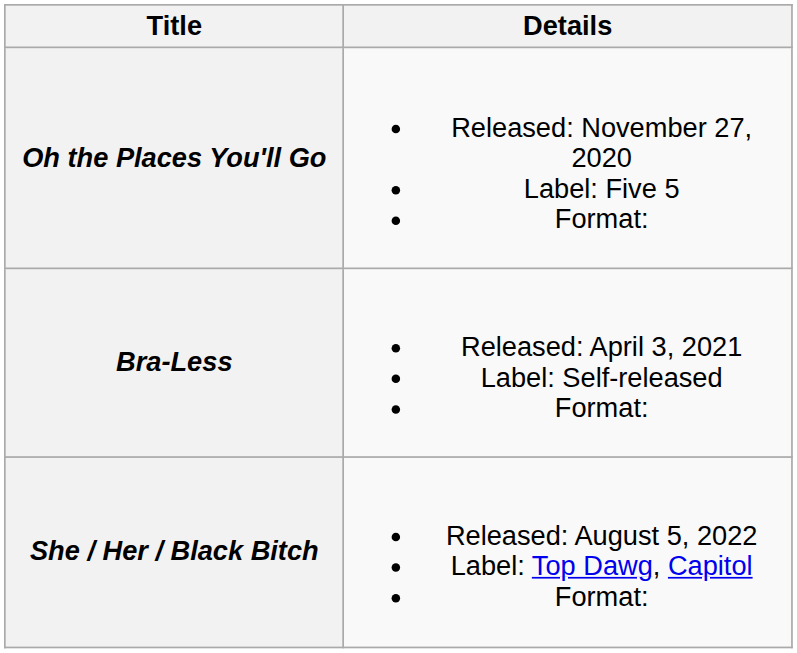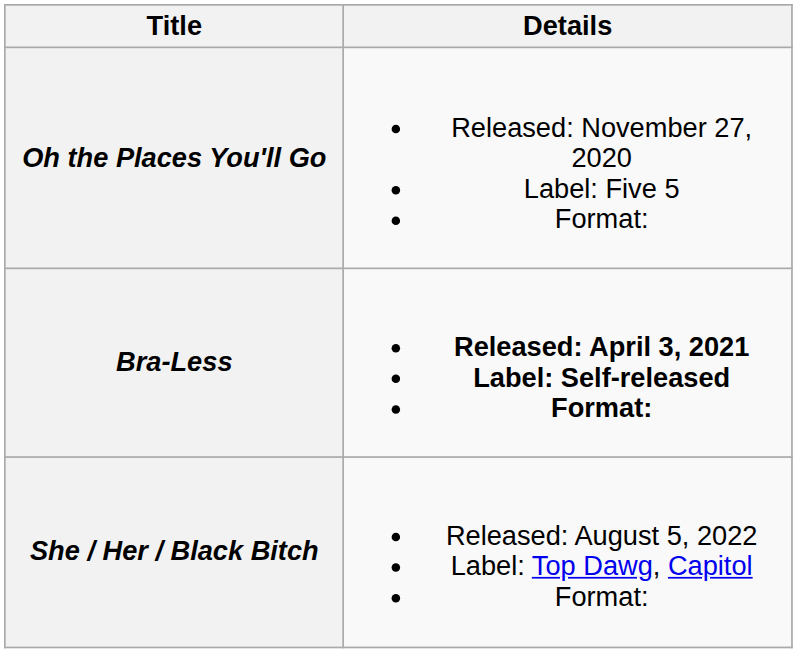(568, 378) normal -> (568, 378) bold
